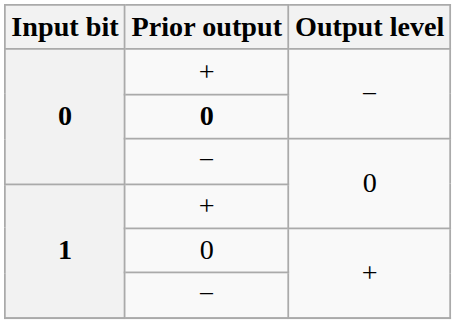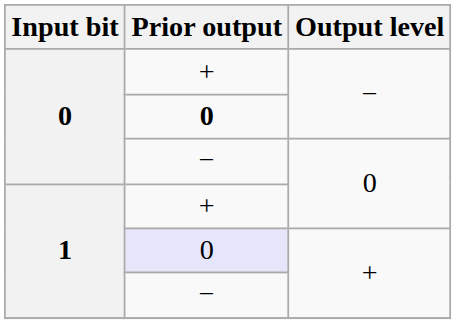(207, 250) no background -> (207, 250) lavender background
